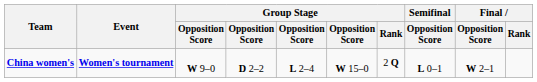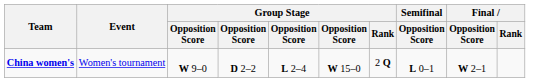(126, 63) bold -> (122, 63) normal
